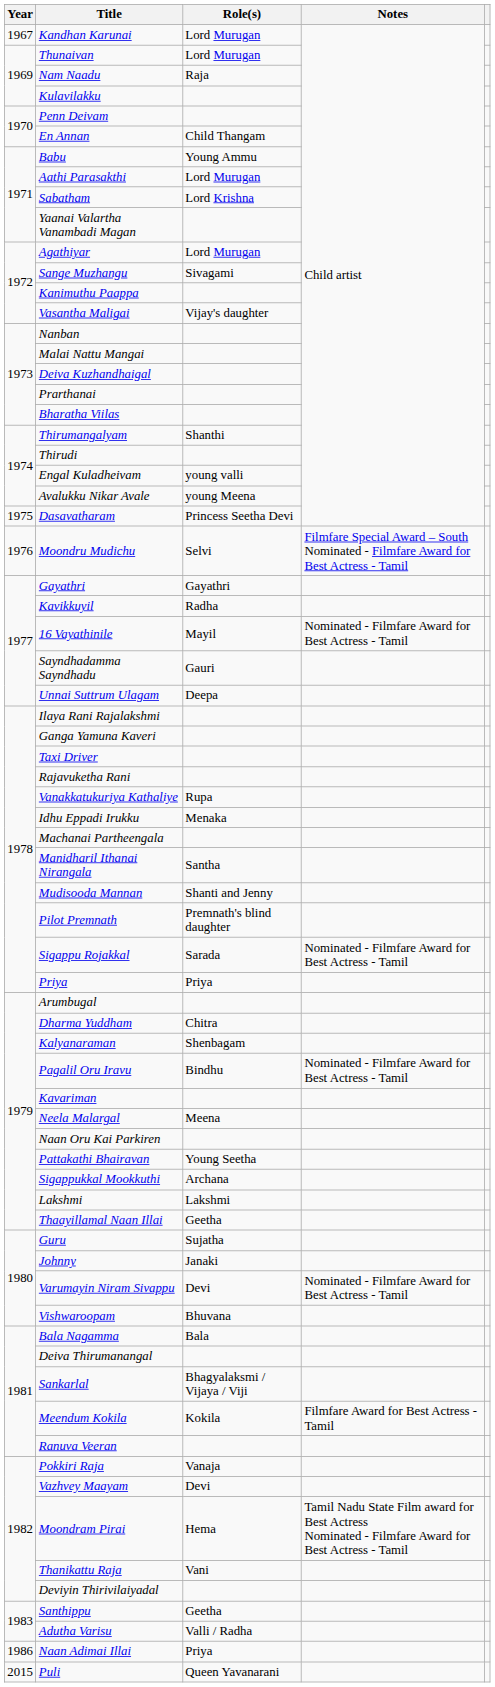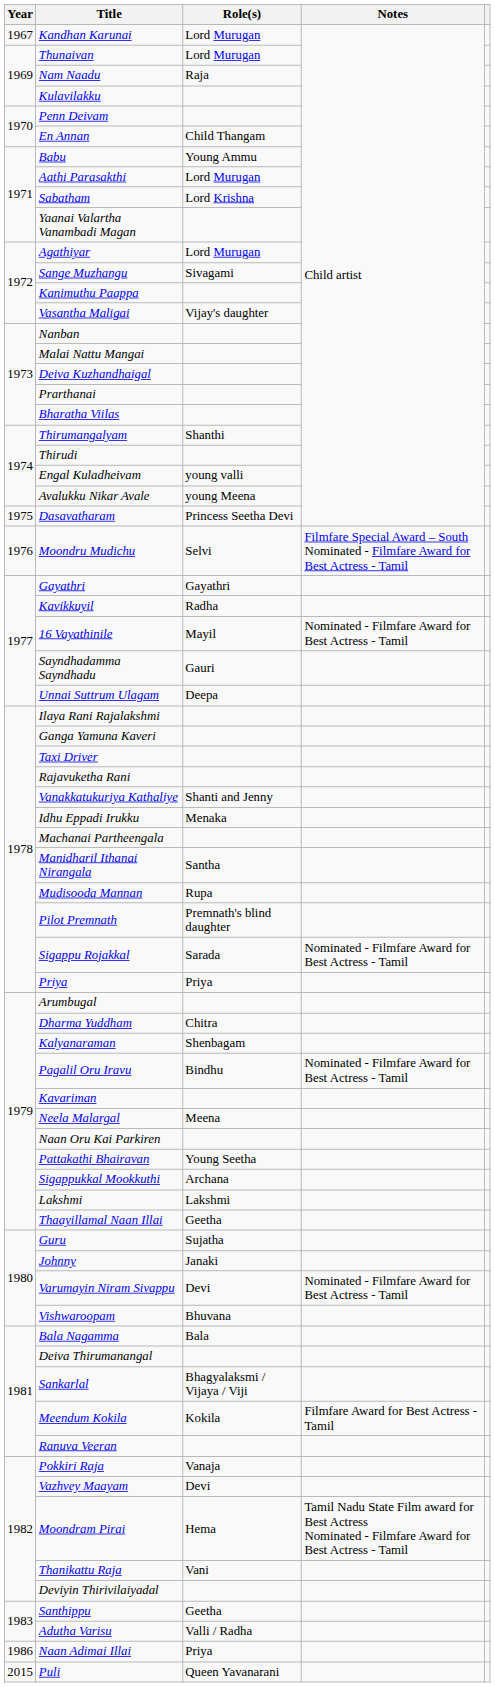(199, 797) Rupa -> (229, 797) Shanti and Jenny
(229, 892) Shanti and Jenny -> (199, 892) Rupa
